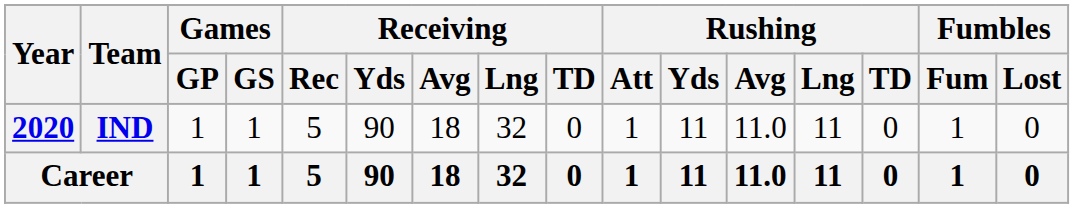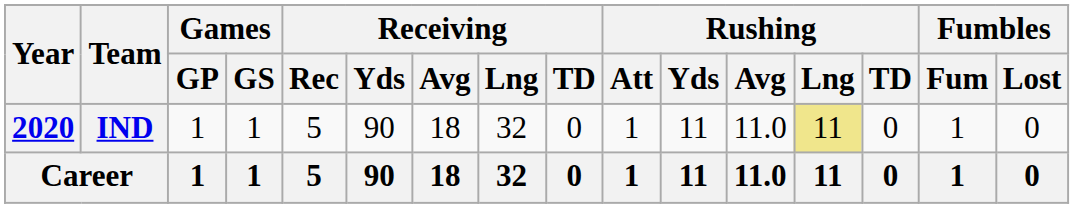(828, 127) no background -> (828, 127) khaki background
